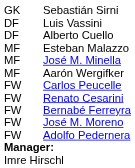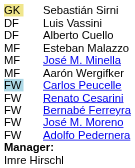(12, 10) no background -> (12, 10) khaki background
(13, 85) no background -> (13, 85) lightblue background
